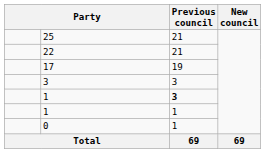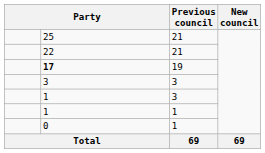(48, 67) normal -> (48, 67) bold
(175, 96) bold -> (175, 96) normal
